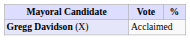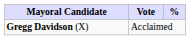(47, 27) lavender background -> (47, 27) no background
